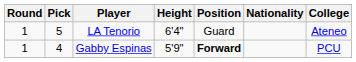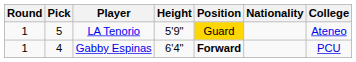(174, 31) 6'4" -> (174, 31) 5'9"
(219, 31) no background -> (219, 31) gold background
(174, 48) 5'9" -> (174, 48) 6'4"
